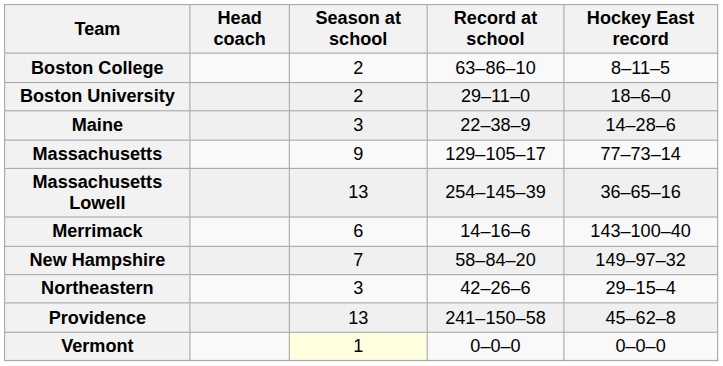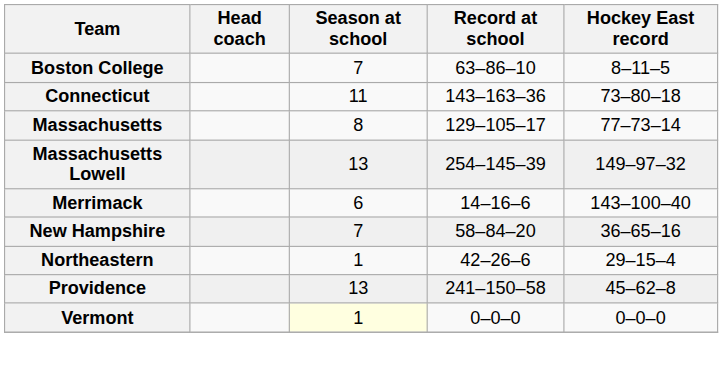(358, 67) 2 -> (358, 67) 7
- row: (97, 96)
+ row: (97, 96)
- row: (97, 125)
(358, 153) 9 -> (358, 125) 8
(641, 192) 36–65–16 -> (641, 164) 149–97–32
(641, 260) 149–97–32 -> (641, 231) 36–65–16
(358, 288) 3 -> (358, 260) 1
